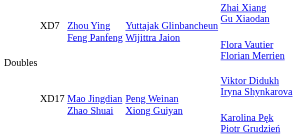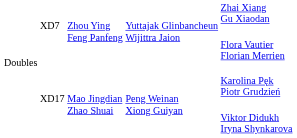(257, 86) Viktor Didukh Iryna Shynkarova -> (250, 86) Karolina Pęk Piotr Grudzień
(250, 123) Karolina Pęk Piotr Grudzień -> (257, 123) Viktor Didukh Iryna Shynkarova
